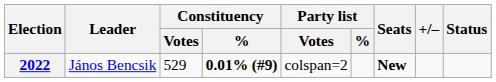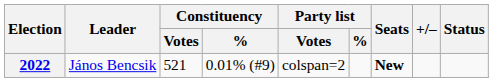(175, 65) 529 -> (175, 65) 521
(242, 65) bold -> (240, 65) normal
